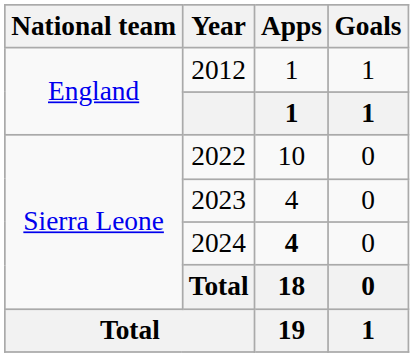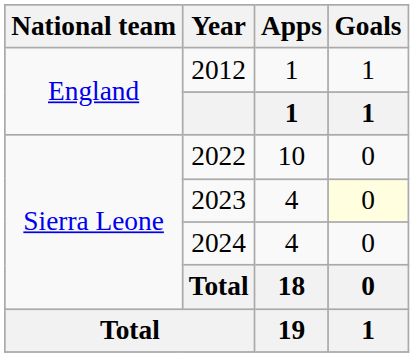(368, 199) no background -> (368, 199) lightyellow background
(292, 243) bold -> (292, 243) normal
